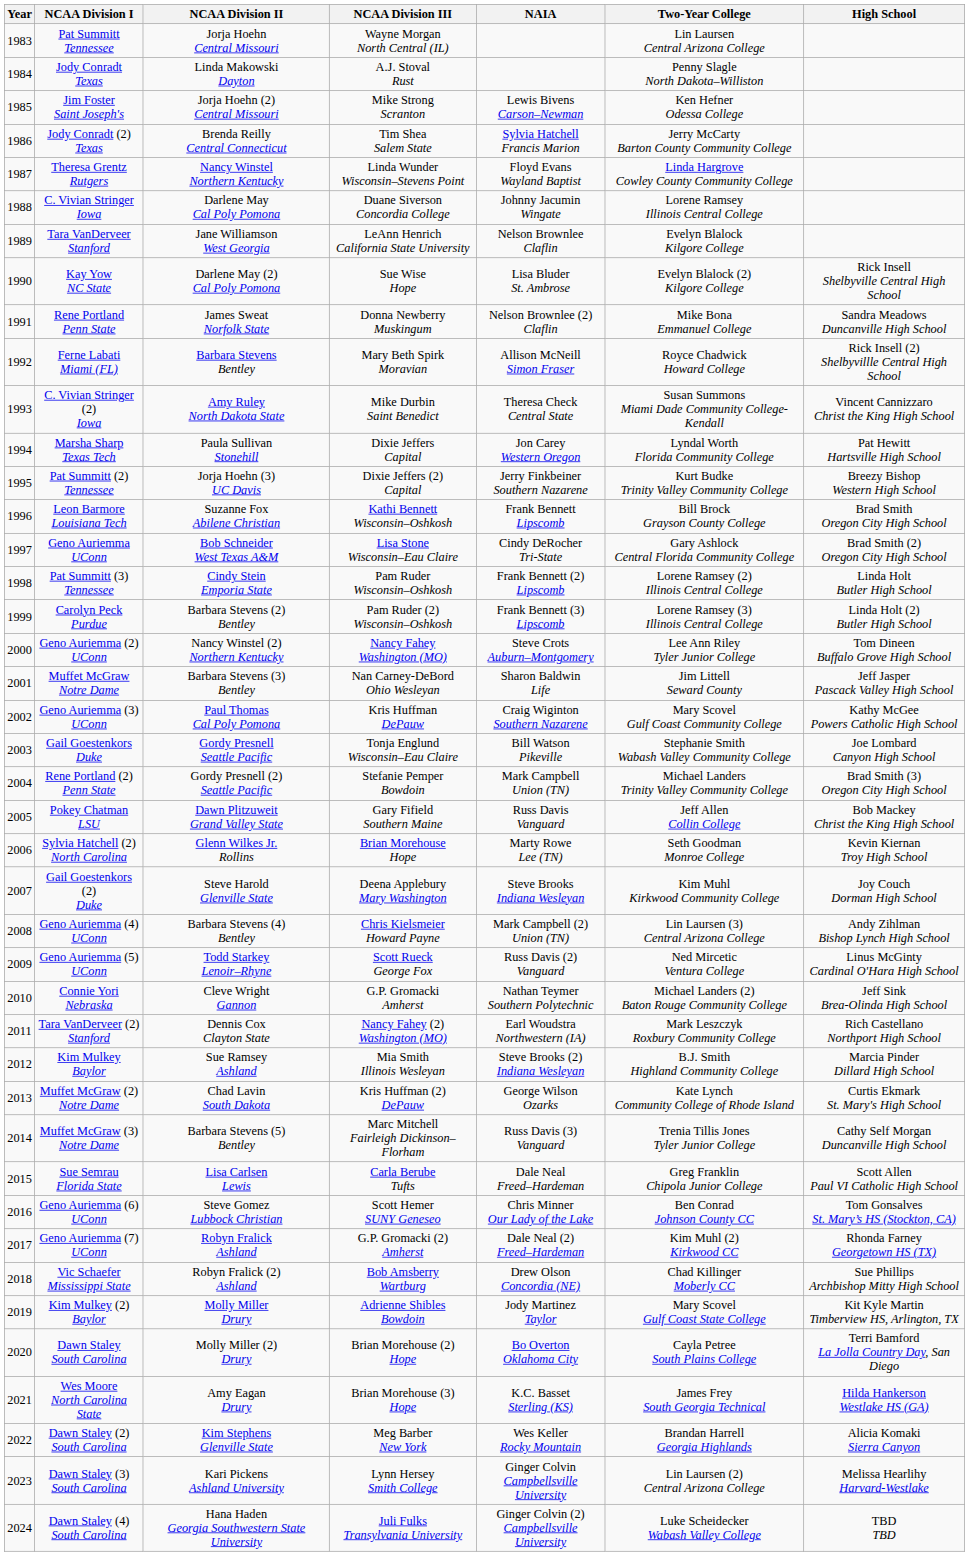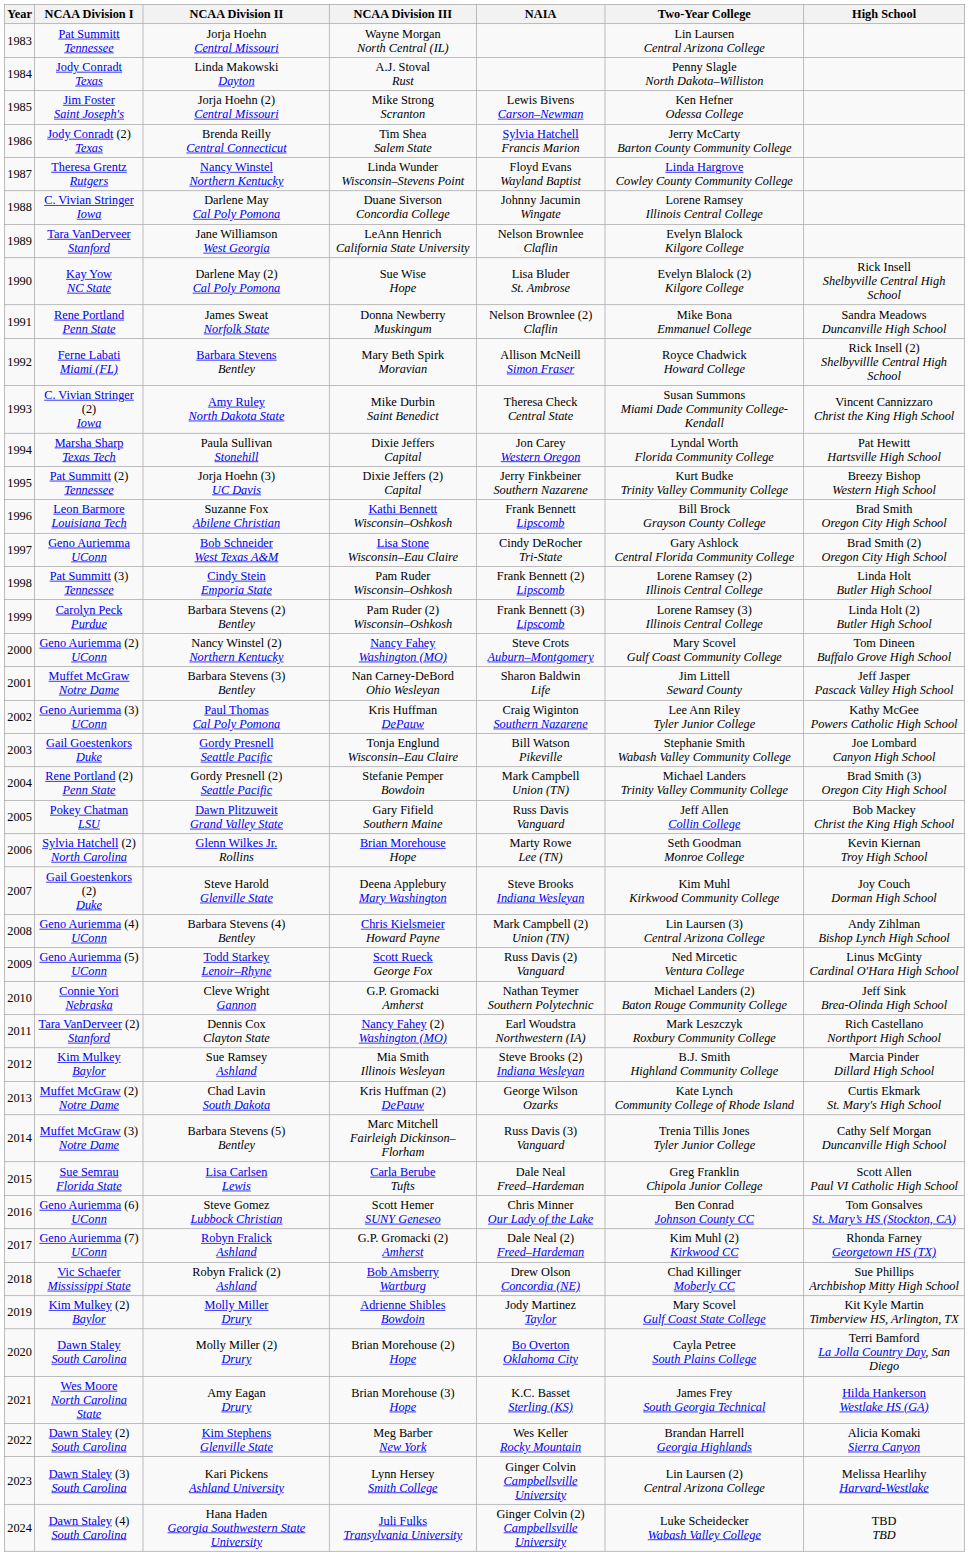(704, 650) Lee Ann Riley Tyler Junior College -> (704, 650) Mary Scovel Gulf Coast Community College
(704, 716) Mary Scovel Gulf Coast Community College -> (704, 716) Lee Ann Riley Tyler Junior College
